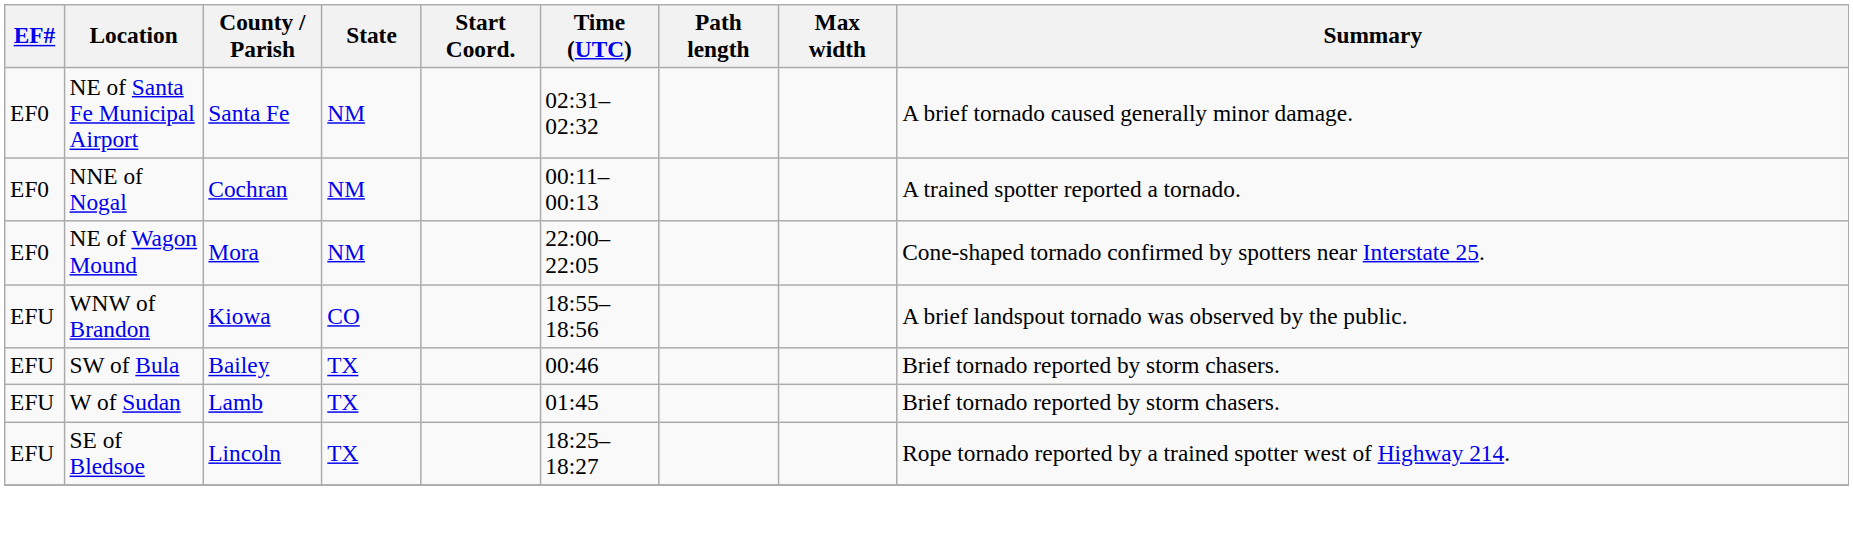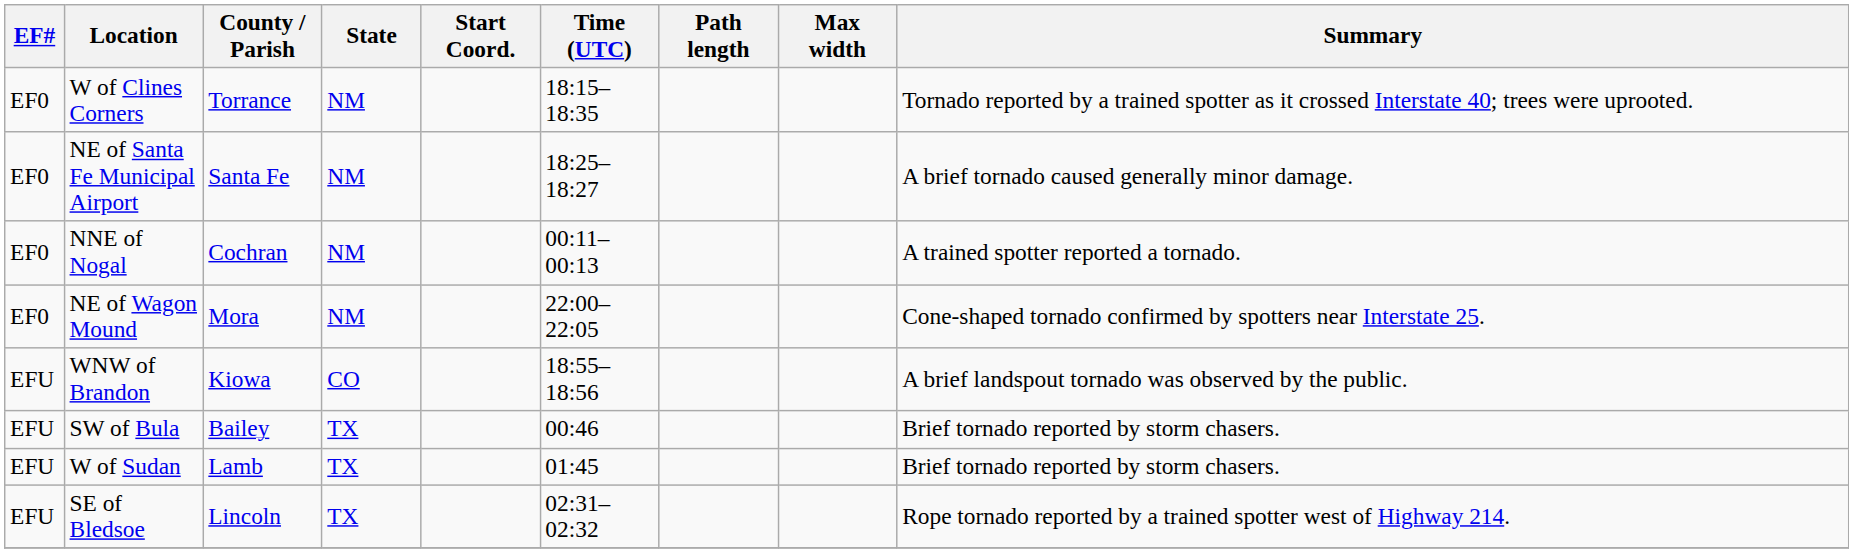+ row: (126, 99)
(578, 112) 02:31–02:32 -> (578, 175) 18:25–18:27
(578, 453) 18:25–18:27 -> (578, 516) 02:31–02:32
